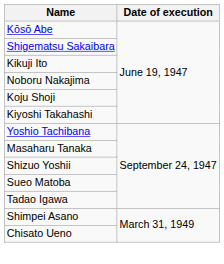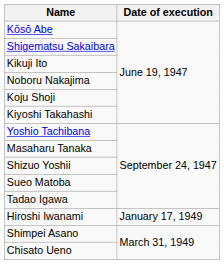+ row: (45, 217)
